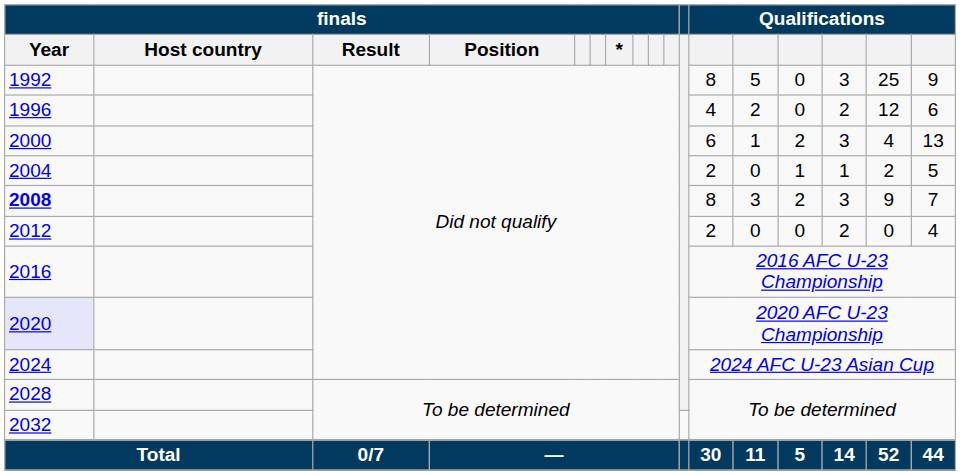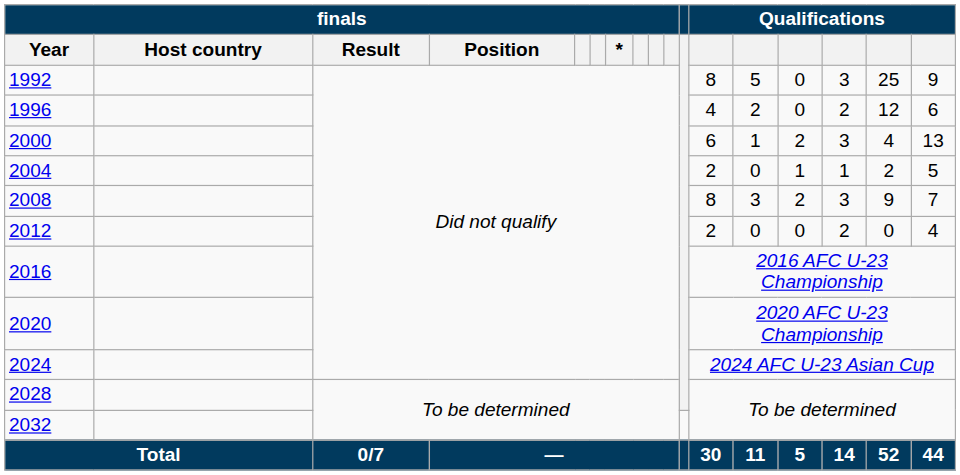(30, 200) bold -> (30, 200) normal
(30, 323) lavender background -> (30, 323) no background
